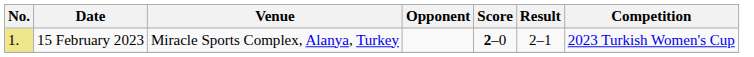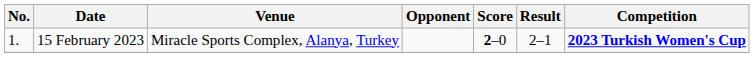(14, 40) khaki background -> (14, 40) no background
(651, 40) normal -> (657, 40) bold
